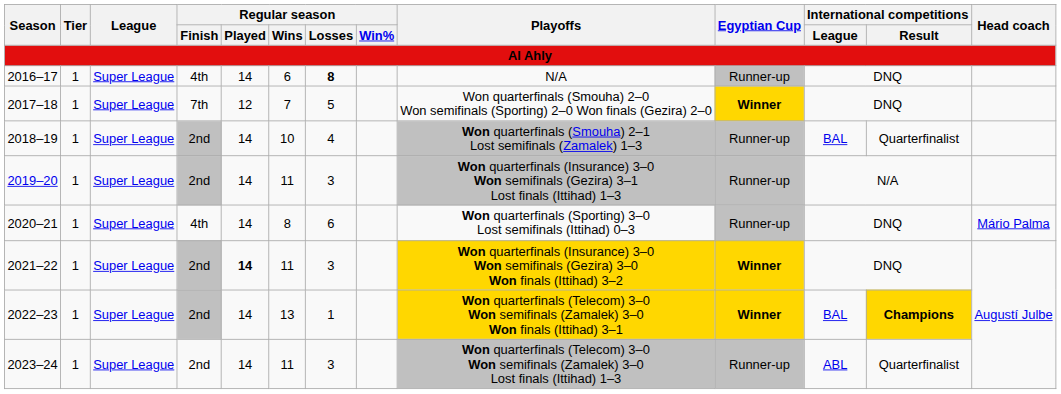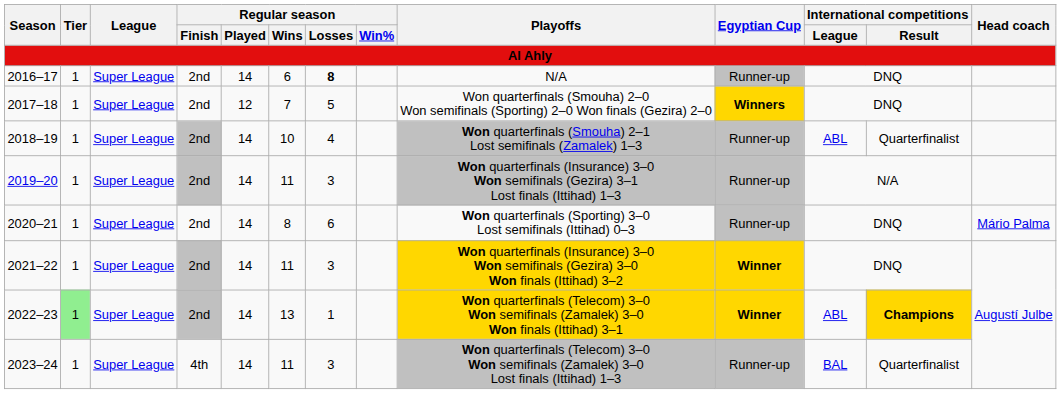(199, 76) 4th -> (199, 76) 2nd
(199, 104) 7th -> (199, 104) 2nd
(759, 104) Winner -> (759, 104) Winners
(835, 139) BAL -> (835, 139) ABL
(199, 223) 4th -> (199, 223) 2nd
(245, 265) bold -> (245, 265) normal
(75, 315) no background -> (75, 315) lightgreen background
(835, 315) BAL -> (835, 315) ABL
(199, 364) 2nd -> (199, 364) 4th
(835, 364) ABL -> (835, 364) BAL
